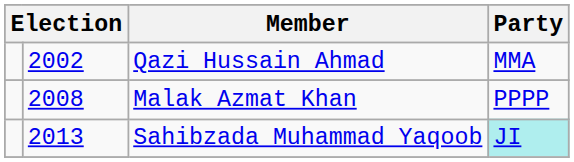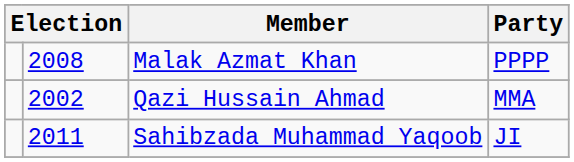rows swapped: (259, 62) <-> (245, 100)
(56, 138) 2013 -> (56, 138) 2011
(507, 138) paleturquoise background -> (507, 138) no background
